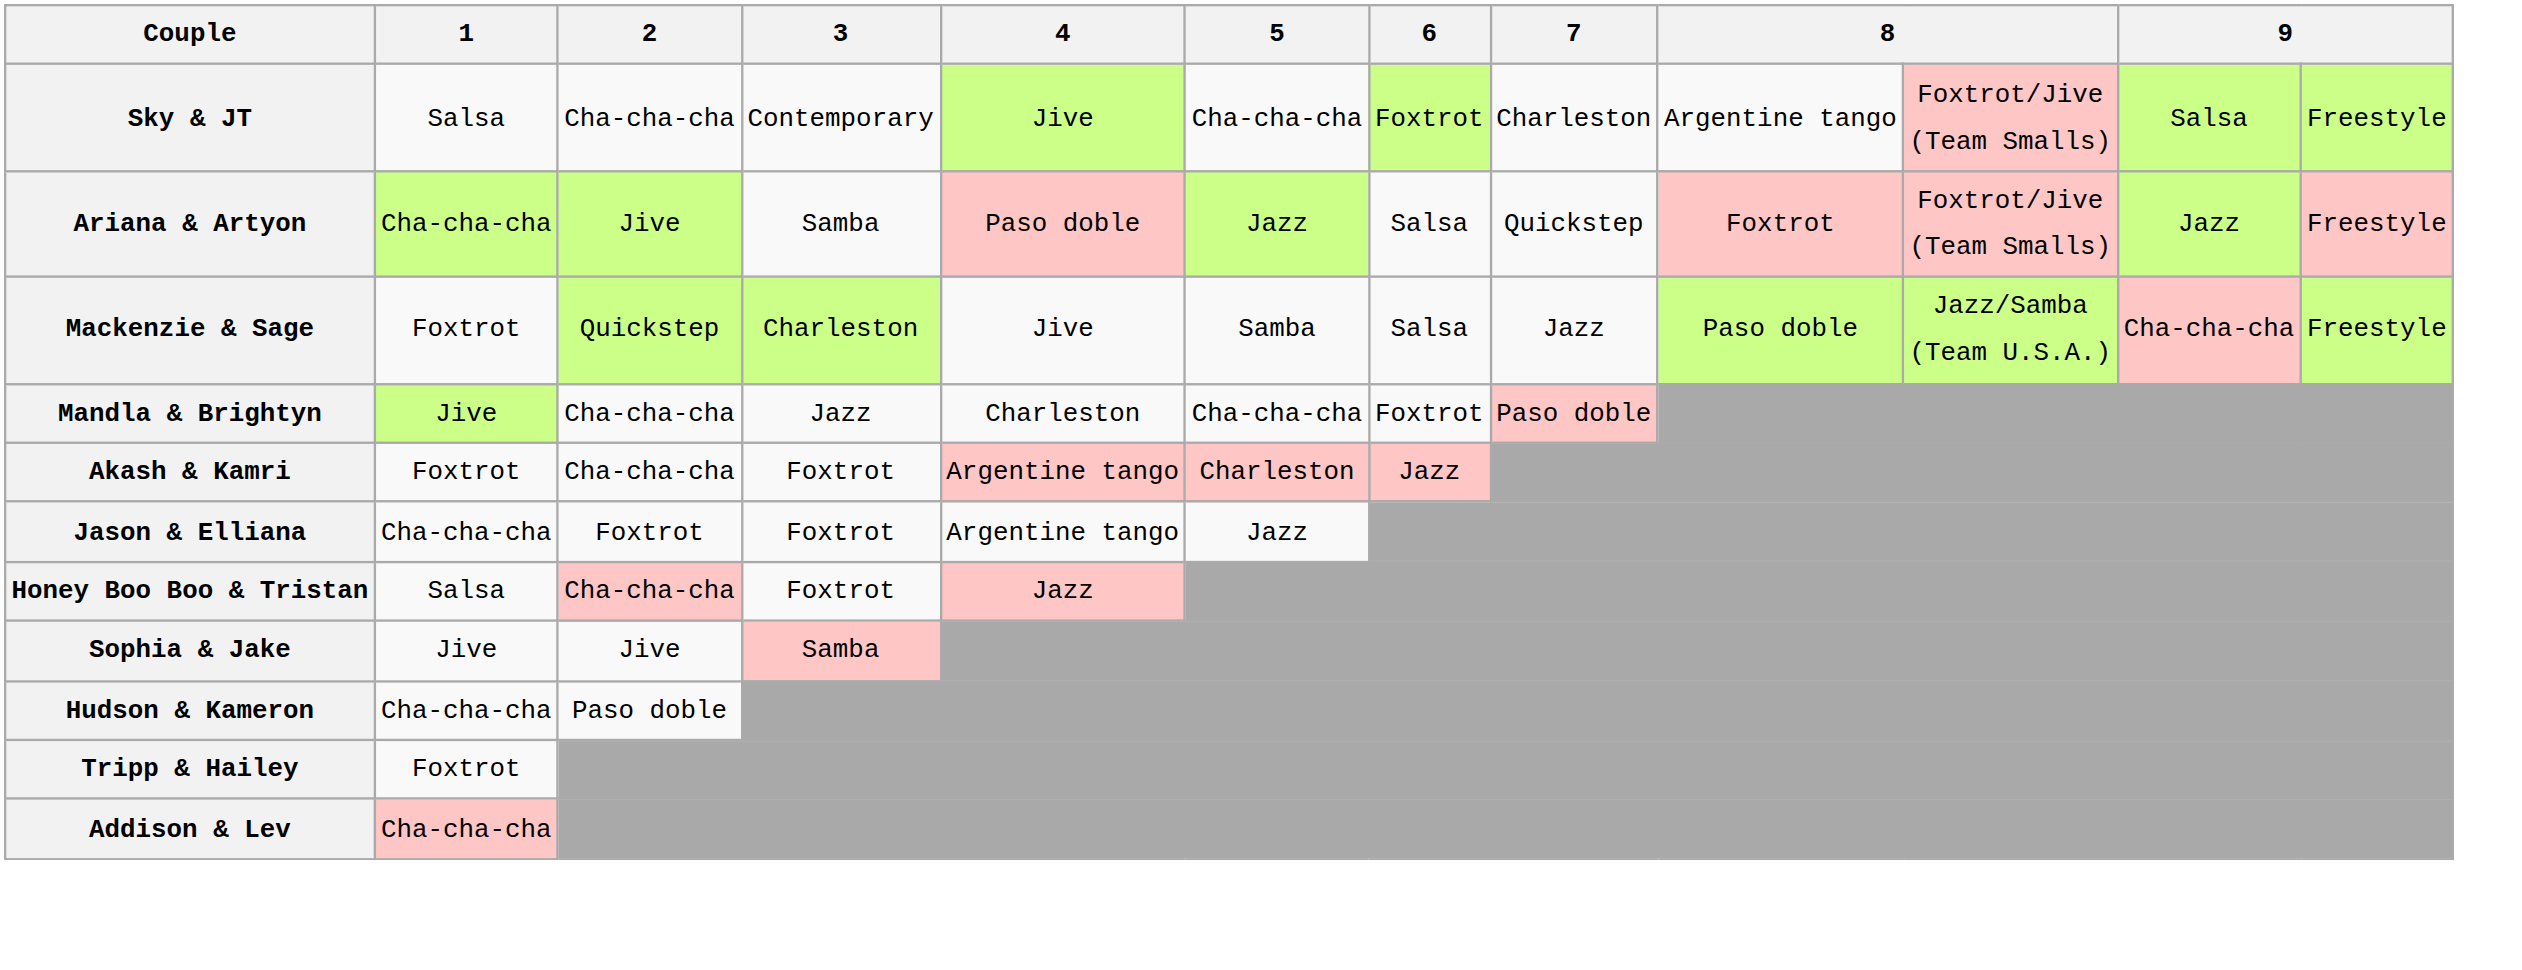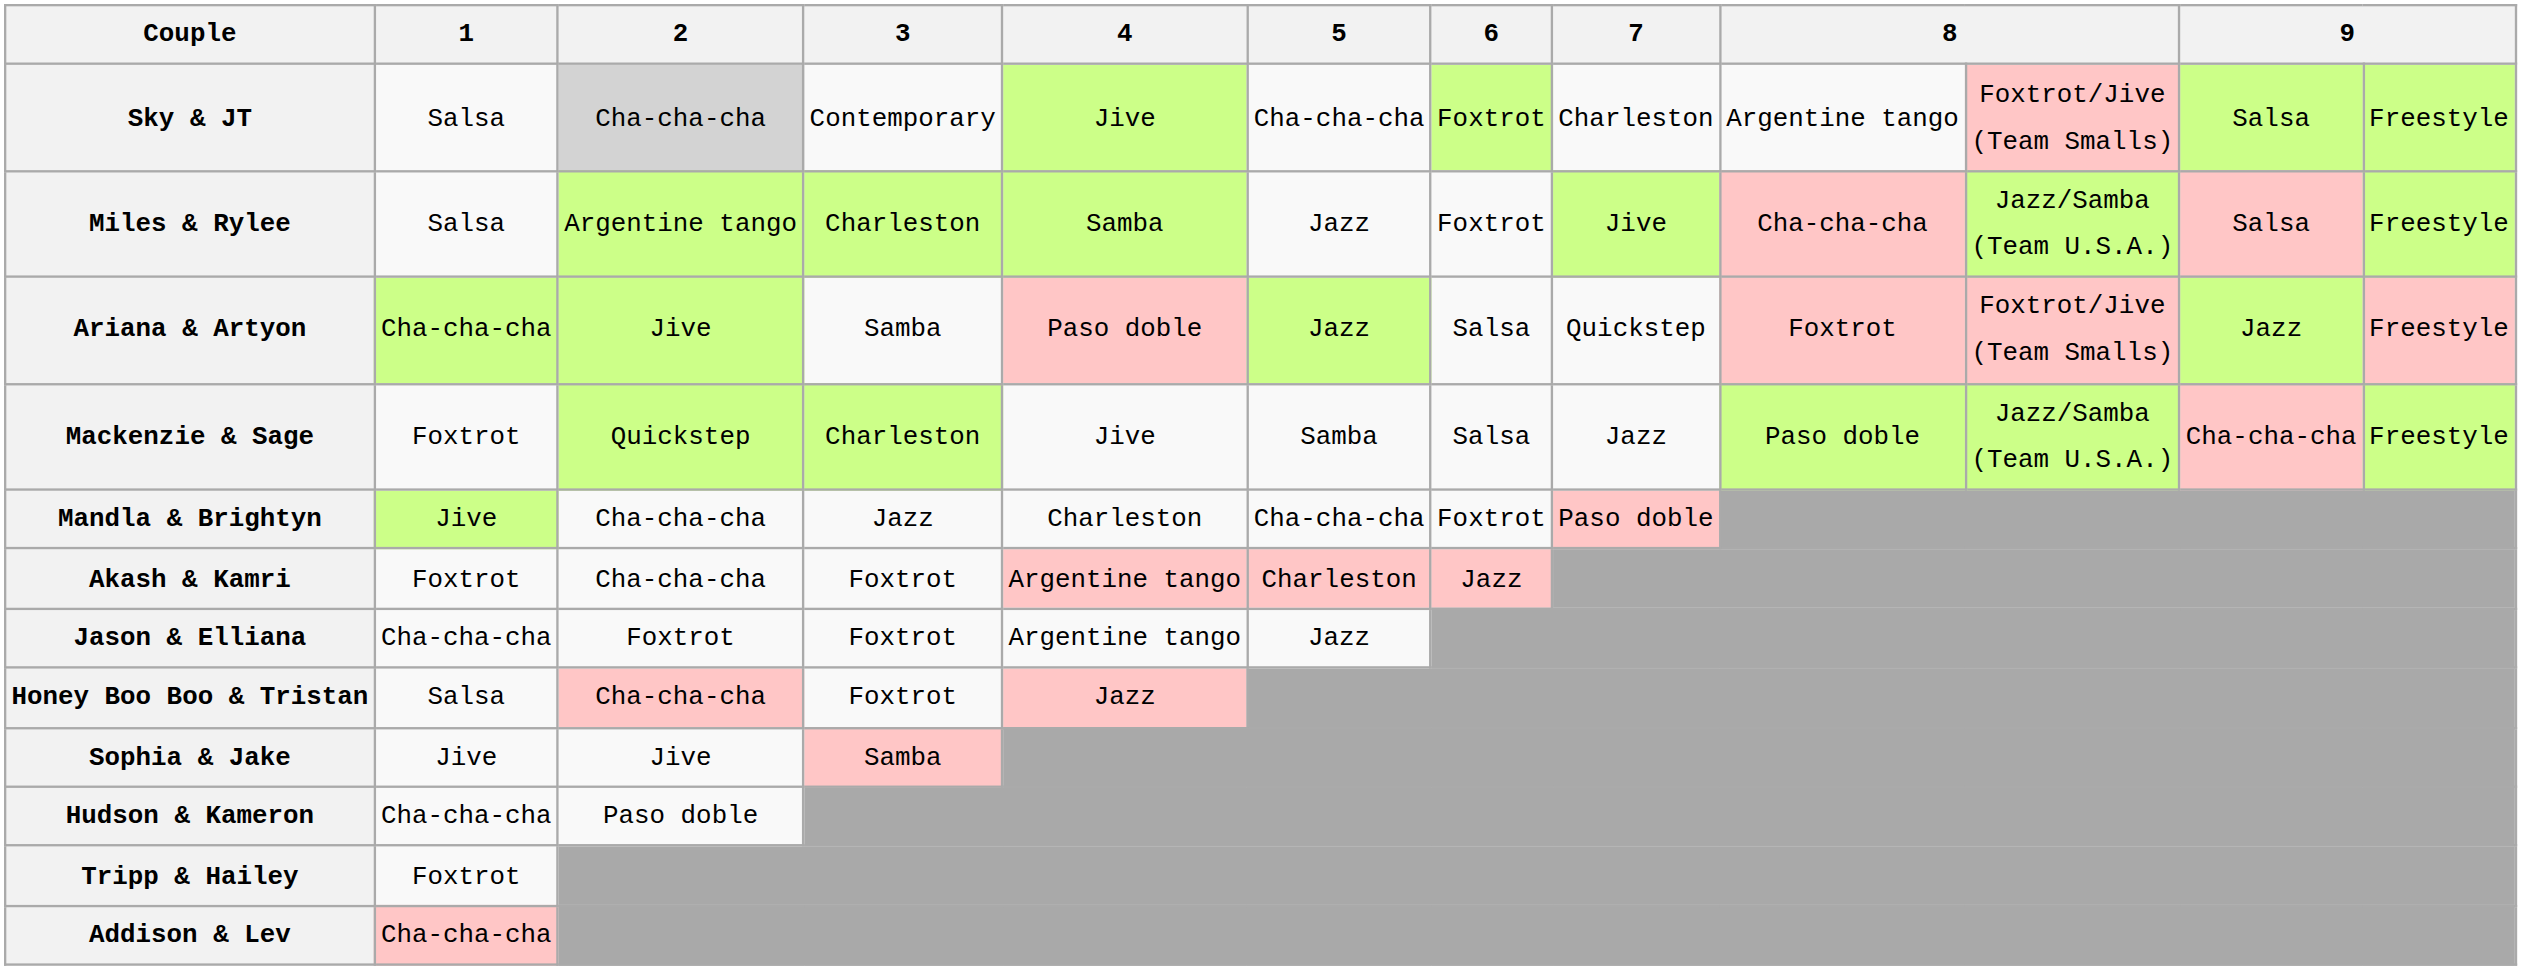(650, 118) no background -> (681, 118) lightgrey background
+ row: (190, 224)
